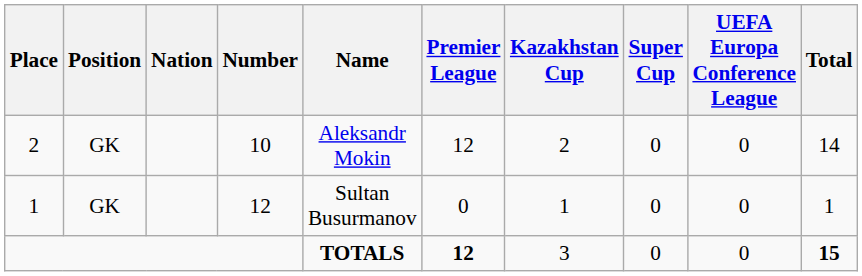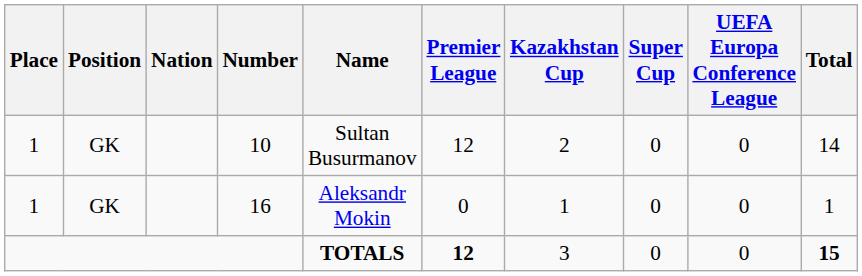(34, 145) 2 -> (34, 145) 1
(362, 145) Aleksandr Mokin -> (362, 145) Sultan Busurmanov
(260, 205) 12 -> (260, 205) 16
(362, 205) Sultan Busurmanov -> (362, 205) Aleksandr Mokin
